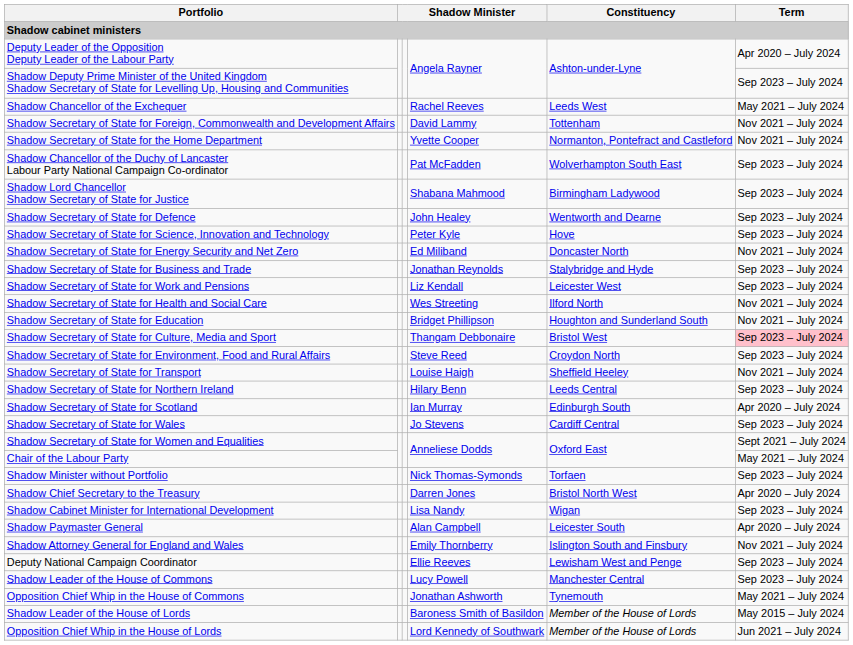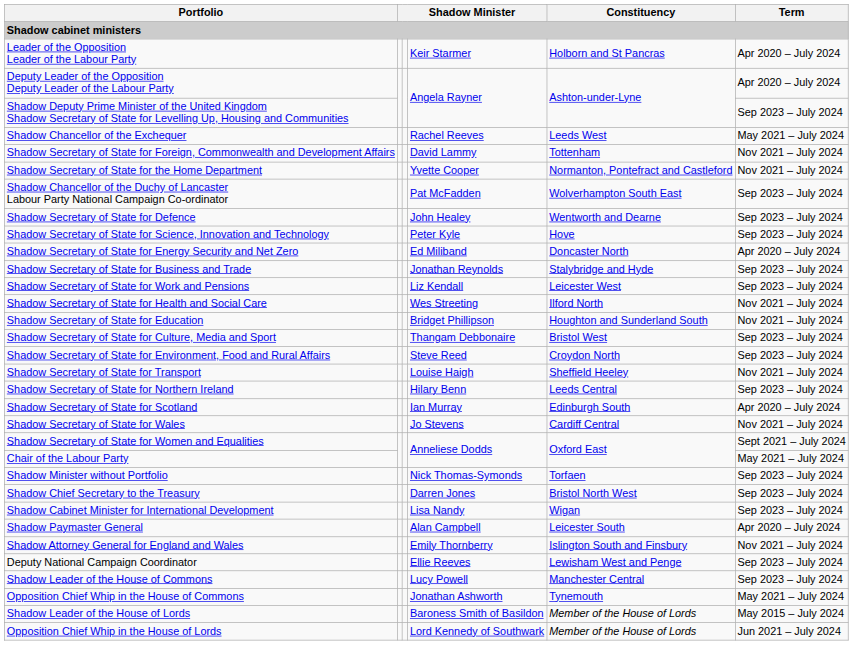+ row: (72, 53)
- row: (98, 194)
(790, 251) Nov 2021 – July 2024 -> (789, 251) Apr 2020 – July 2024
(790, 338) pink background -> (790, 338) no background
(790, 424) Sep 2023 – July 2024 -> (790, 424) Nov 2021 – July 2024
(789, 493) Apr 2020 – July 2024 -> (790, 493) Sep 2023 – July 2024
